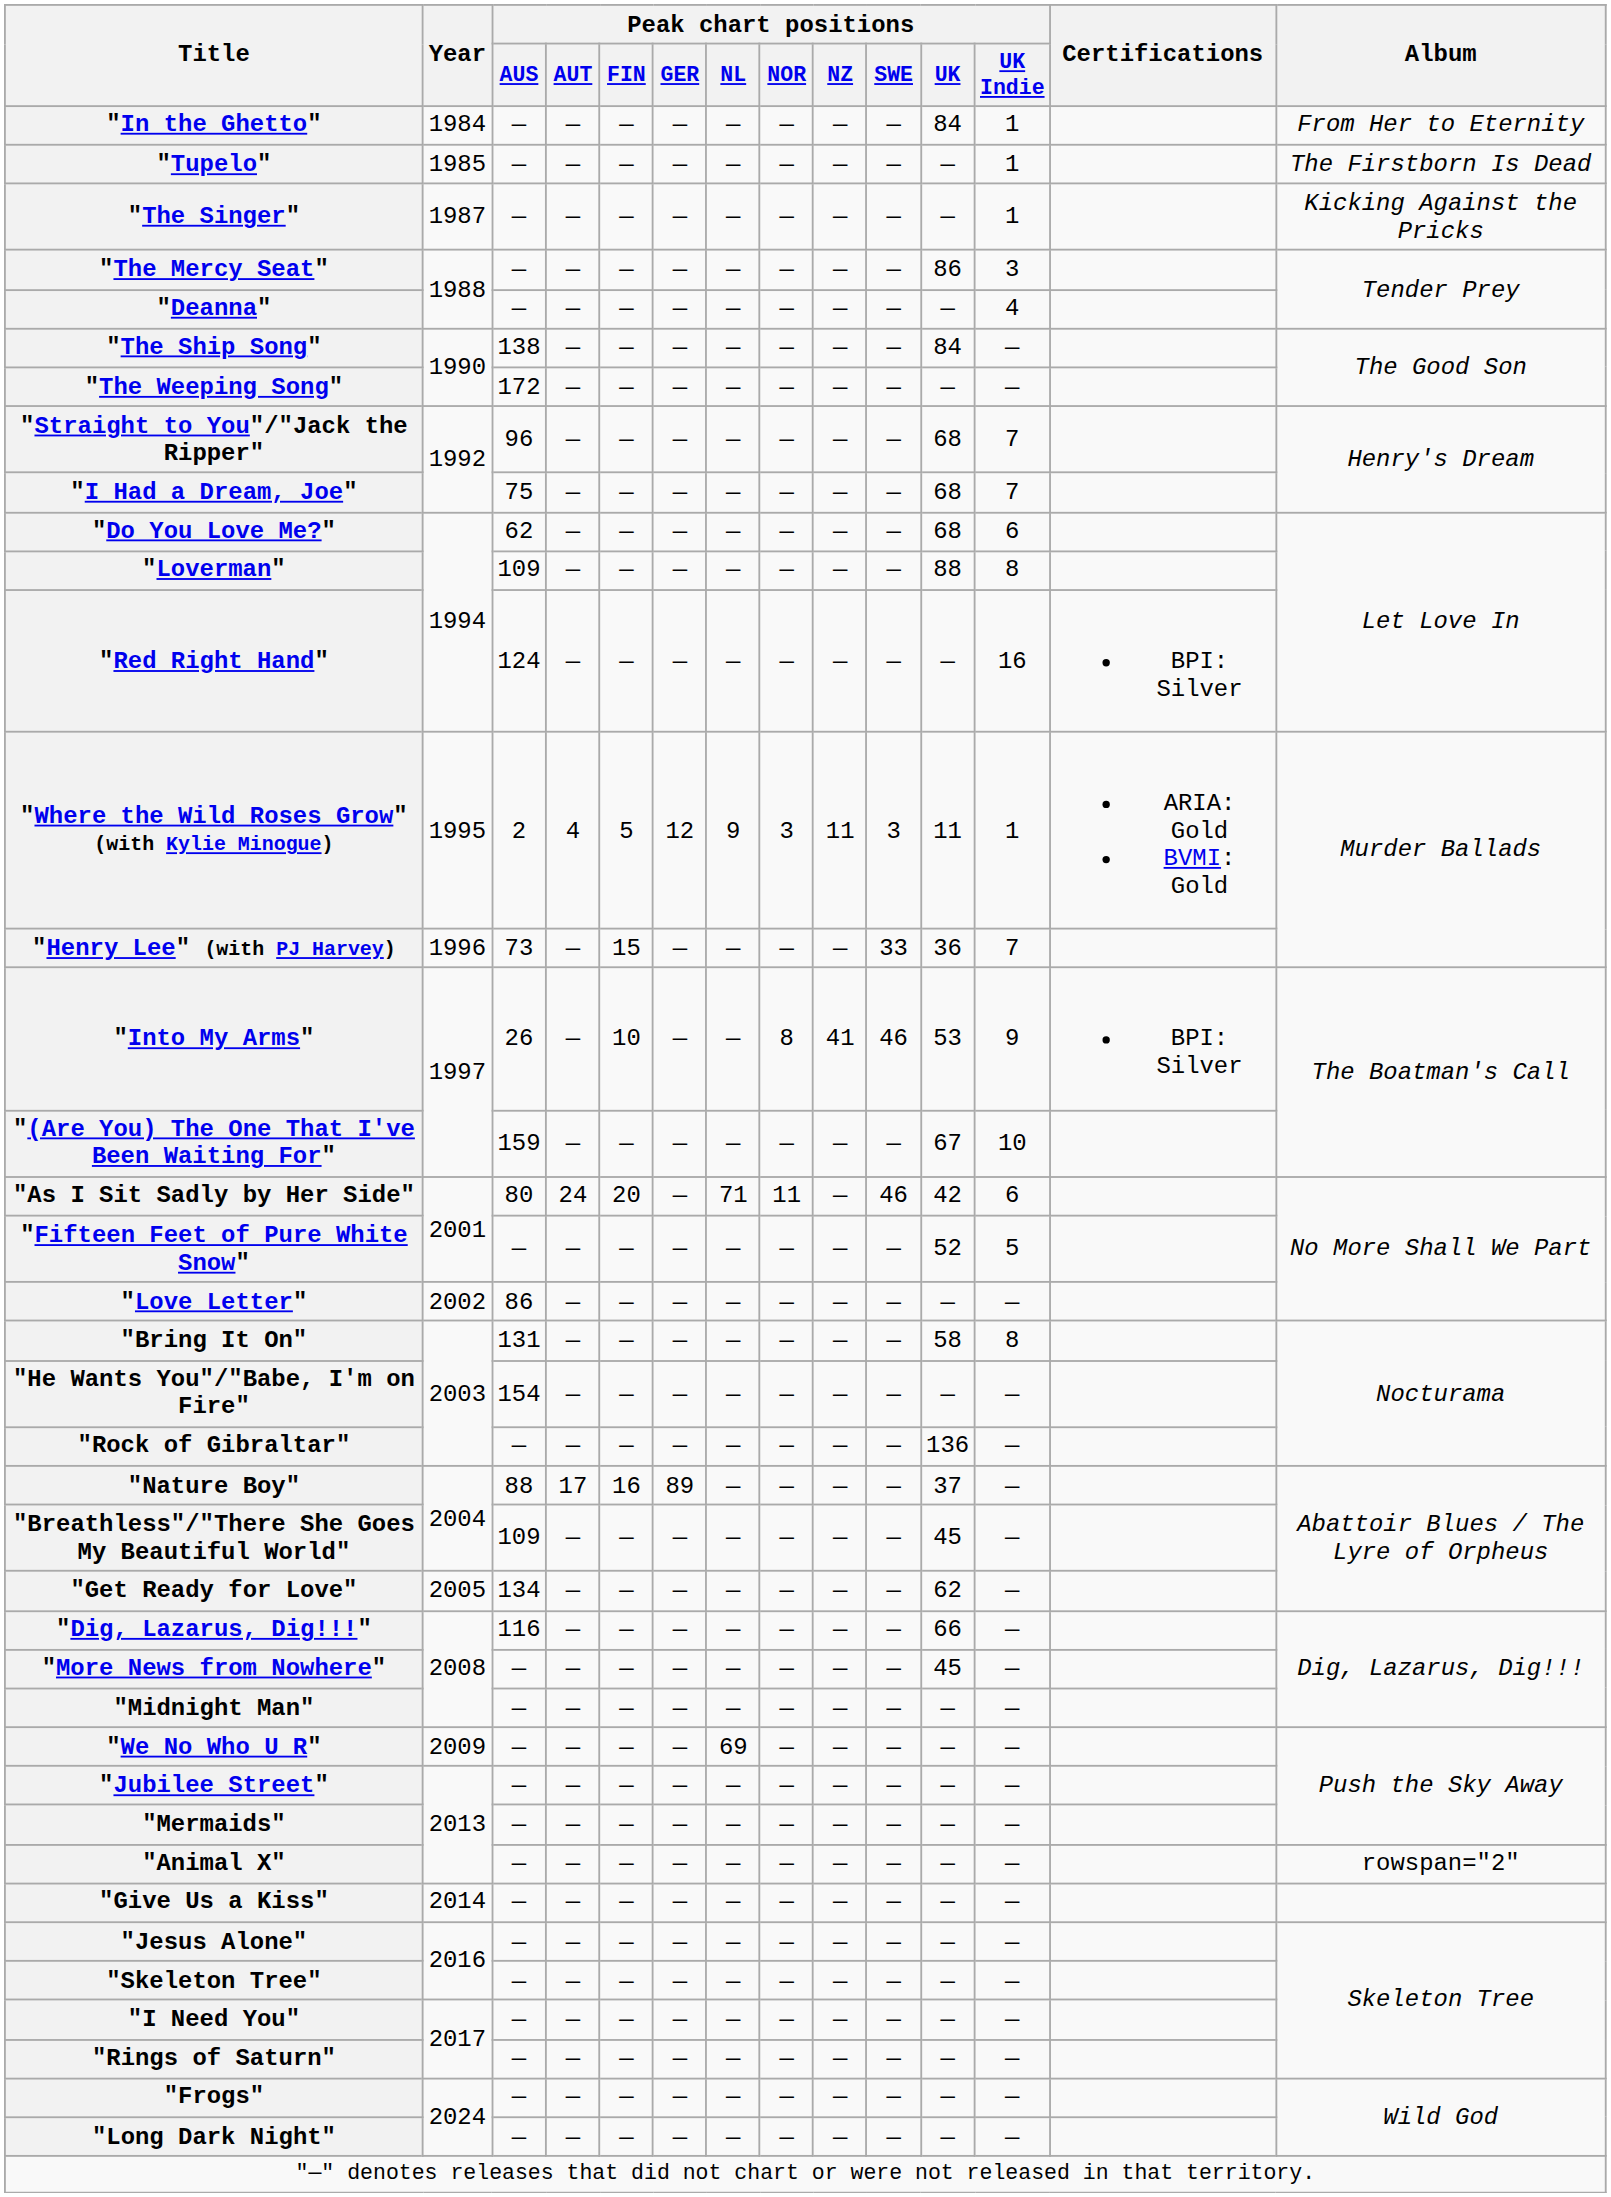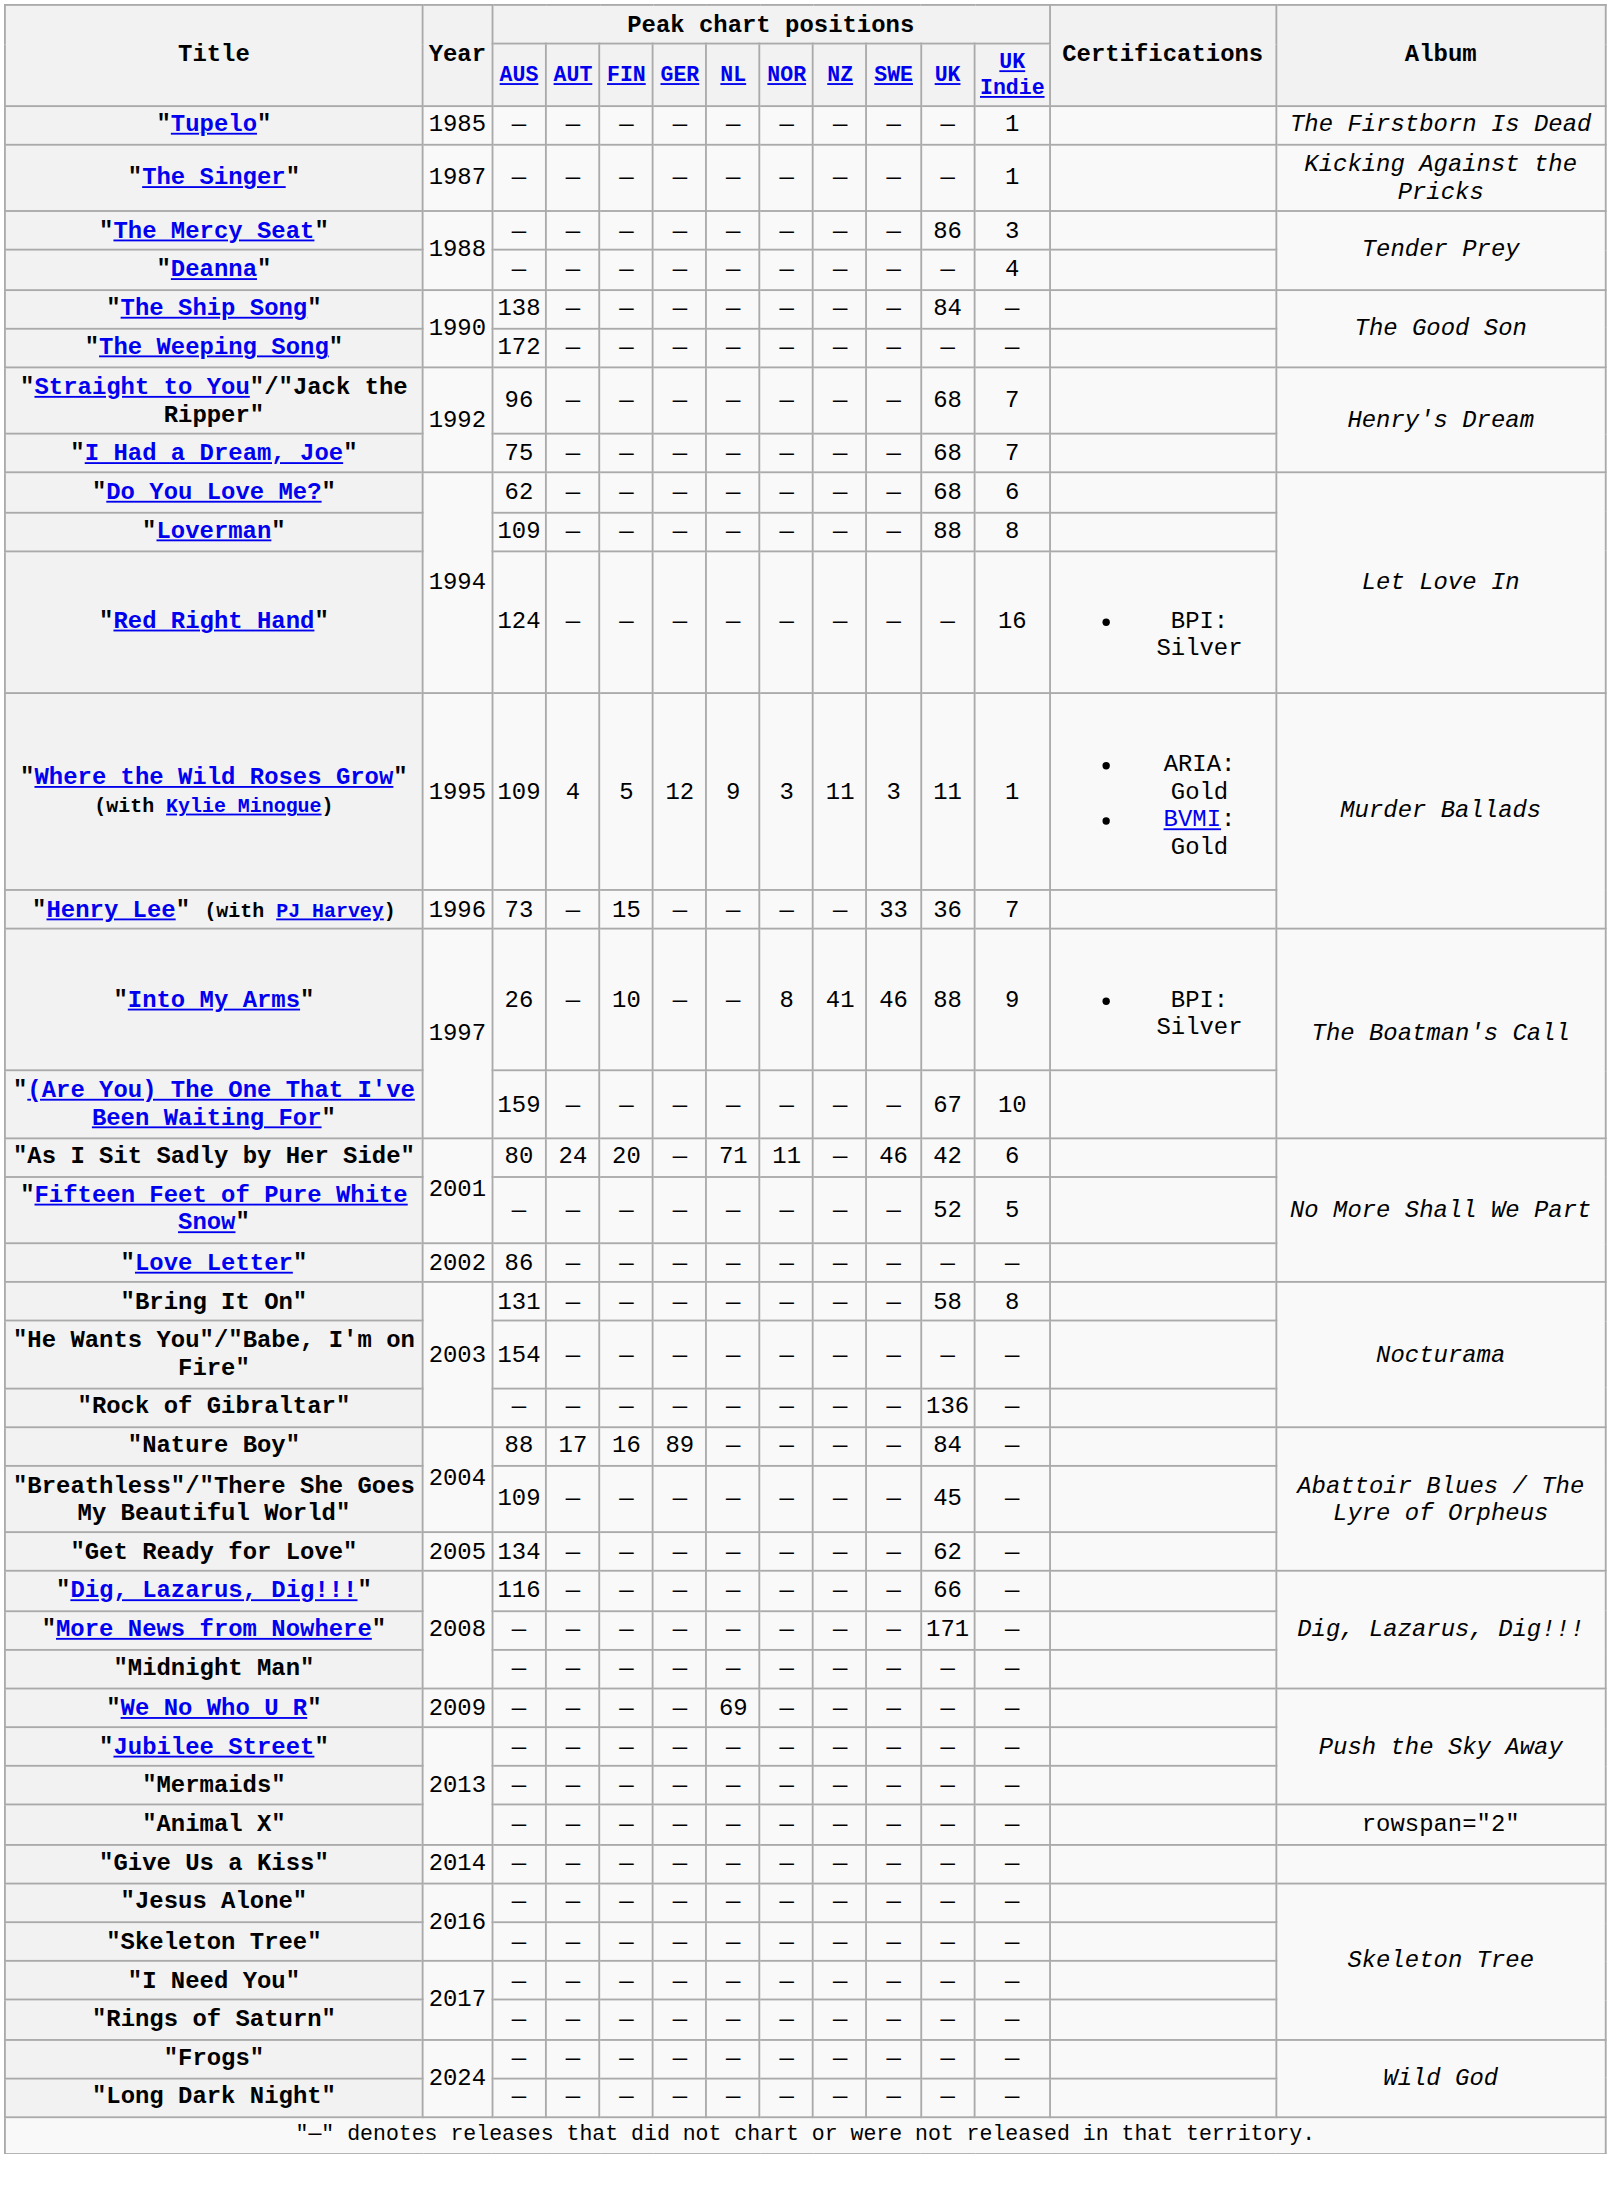- row: (214, 125)
(519, 831) 2 -> (519, 792) 109
(948, 1039) 53 -> (948, 1000) 88
(948, 1485) 37 -> (948, 1446) 84
(948, 1669) 45 -> (948, 1630) 171
